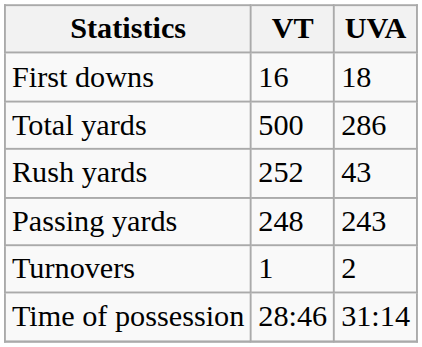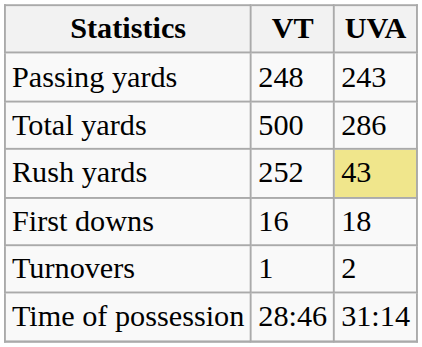rows swapped: (83, 76) <-> (95, 220)
(356, 172) no background -> (356, 172) khaki background
